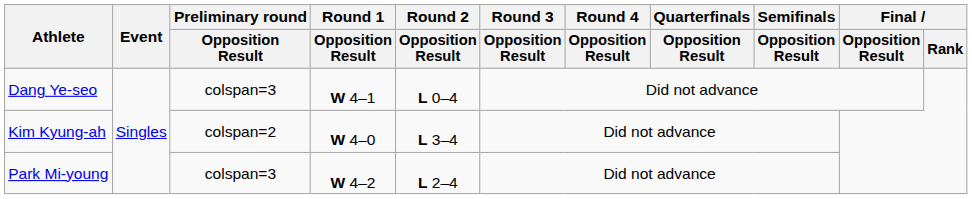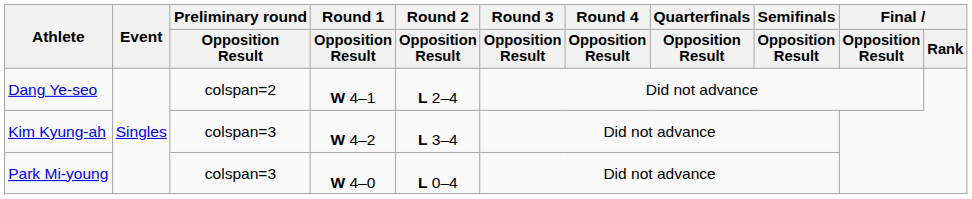(240, 90) colspan=3 -> (240, 90) colspan=2
(438, 98) L 0–4 -> (438, 98) L 2–4
(240, 132) colspan=2 -> (240, 132) colspan=3
(353, 140) W 4–0 -> (353, 140) W 4–2
(353, 182) W 4–2 -> (353, 182) W 4–0
(438, 182) L 2–4 -> (438, 182) L 0–4
